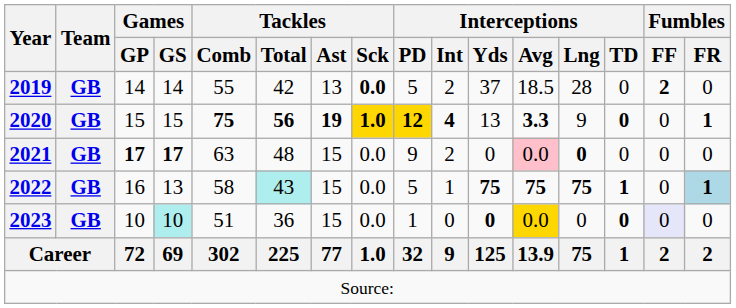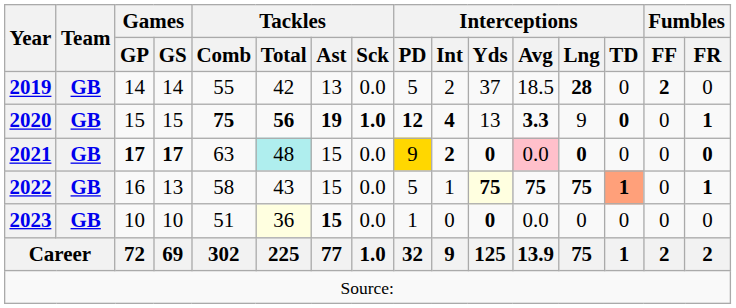(373, 87) bold -> (373, 87) normal
(582, 87) normal -> (582, 87) bold
(373, 120) gold background -> (373, 120) no background
(412, 120) gold background -> (412, 120) no background
(284, 154) no background -> (284, 154) paleturquoise background
(412, 154) no background -> (412, 154) gold background
(450, 154) normal -> (450, 154) bold
(490, 154) normal -> (490, 154) bold
(707, 154) normal -> (707, 154) bold
(284, 187) paleturquoise background -> (284, 187) no background
(490, 187) no background -> (490, 187) lightyellow background
(624, 187) no background -> (624, 187) lightsalmon background
(707, 187) lightblue background -> (707, 187) no background
(173, 220) paleturquoise background -> (173, 220) no background
(284, 220) no background -> (284, 220) lightyellow background
(331, 220) normal -> (331, 220) bold
(536, 220) gold background -> (536, 220) no background
(624, 220) bold -> (624, 220) normal
(664, 220) lavender background -> (664, 220) no background
